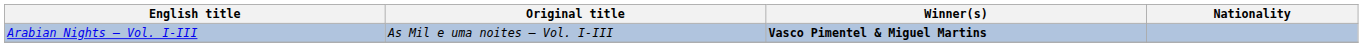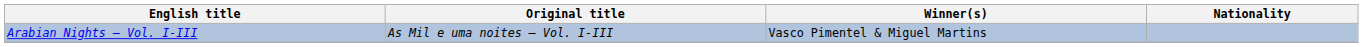(878, 33) bold -> (878, 33) normal
